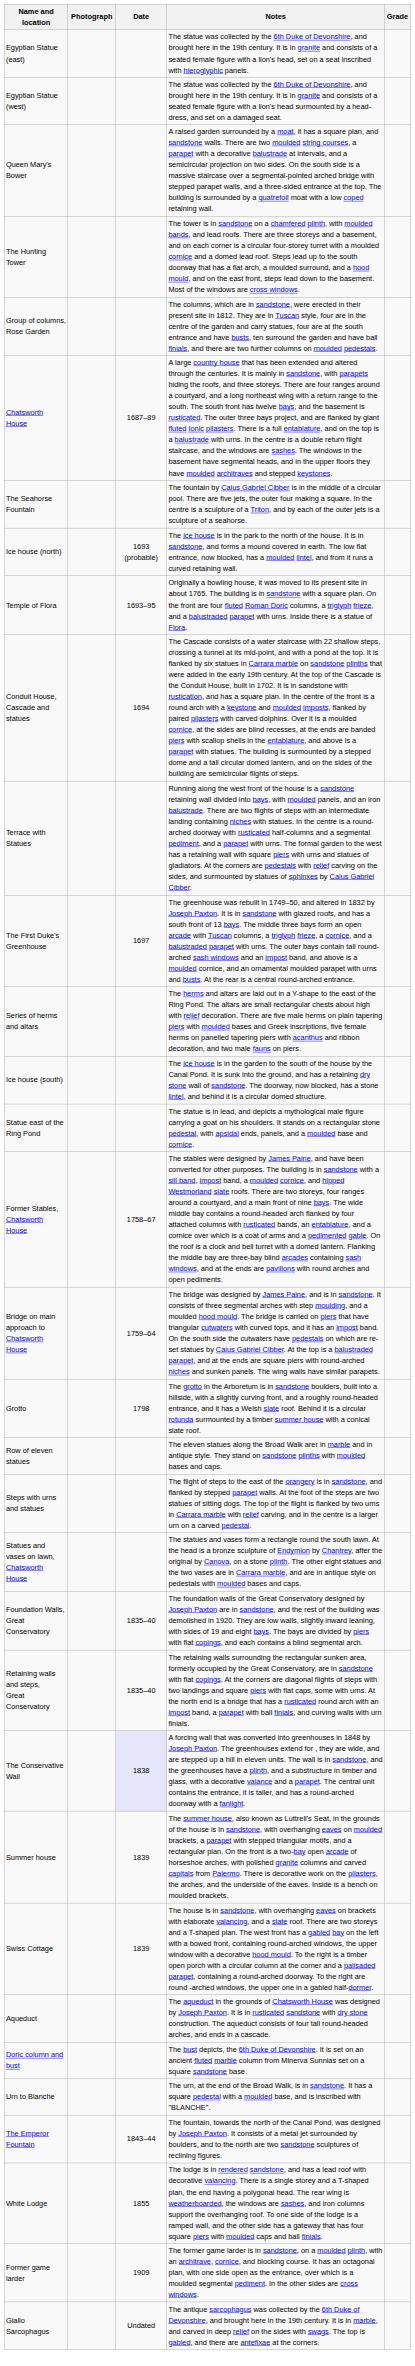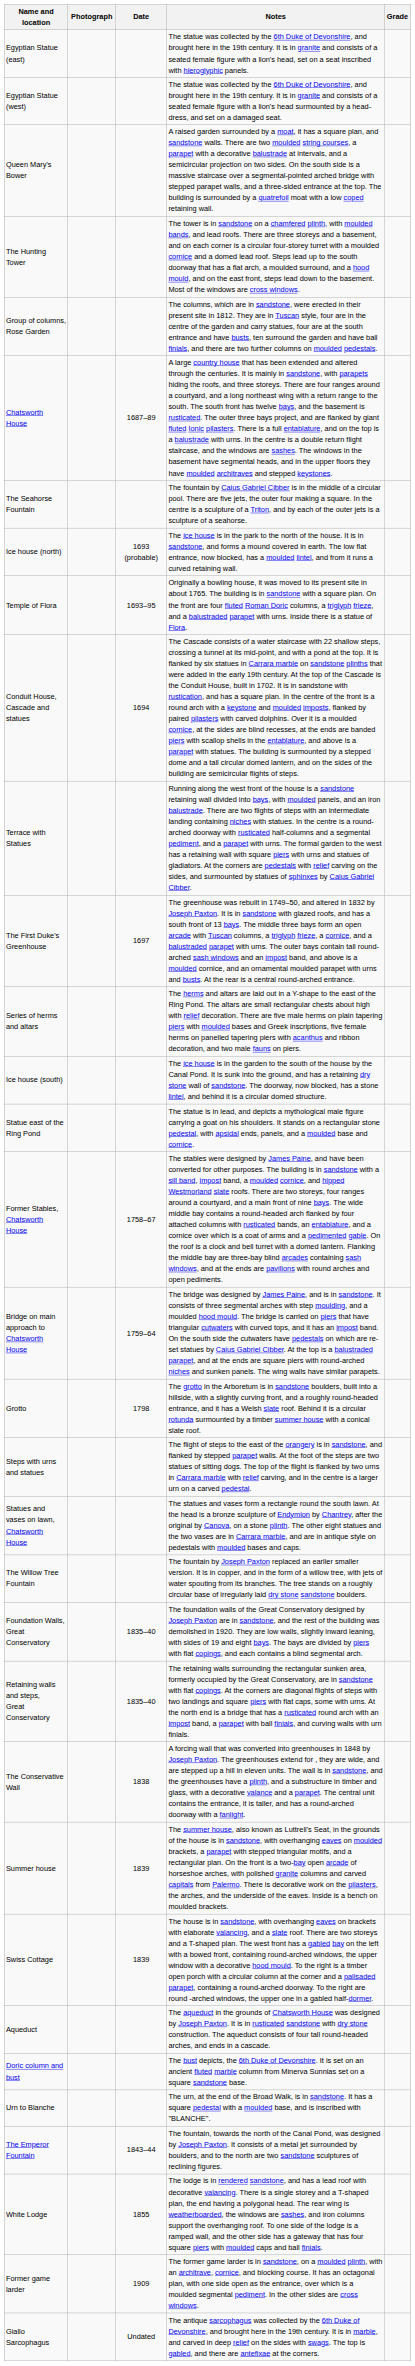- row: (29, 1456)
+ row: (32, 1578)
(141, 1771) lavender background -> (141, 1782) no background
